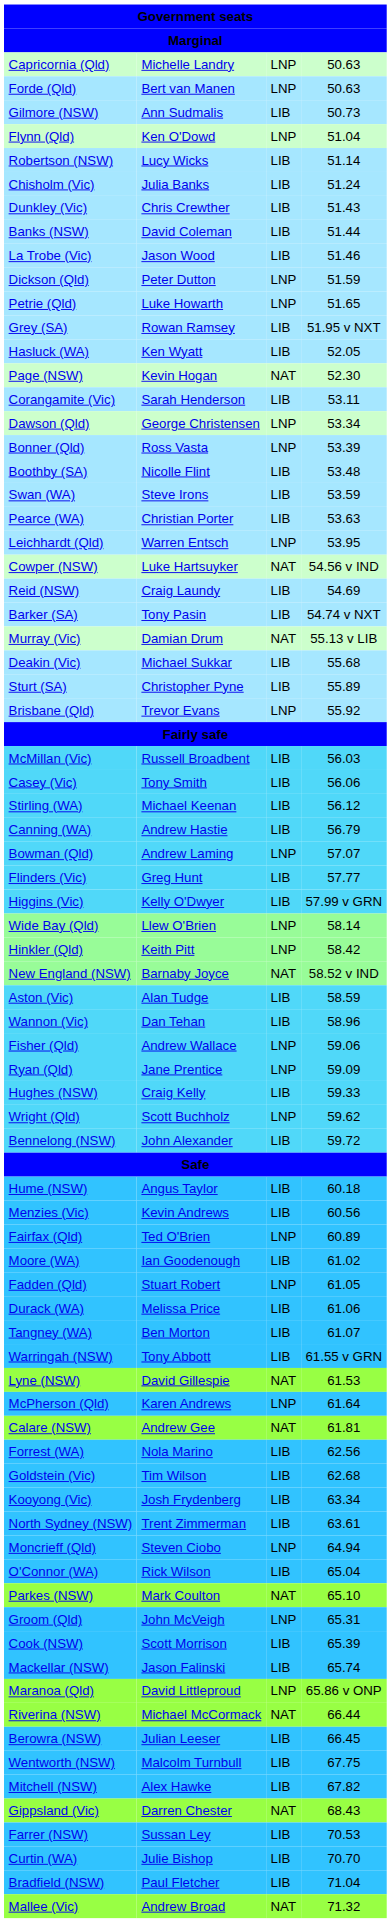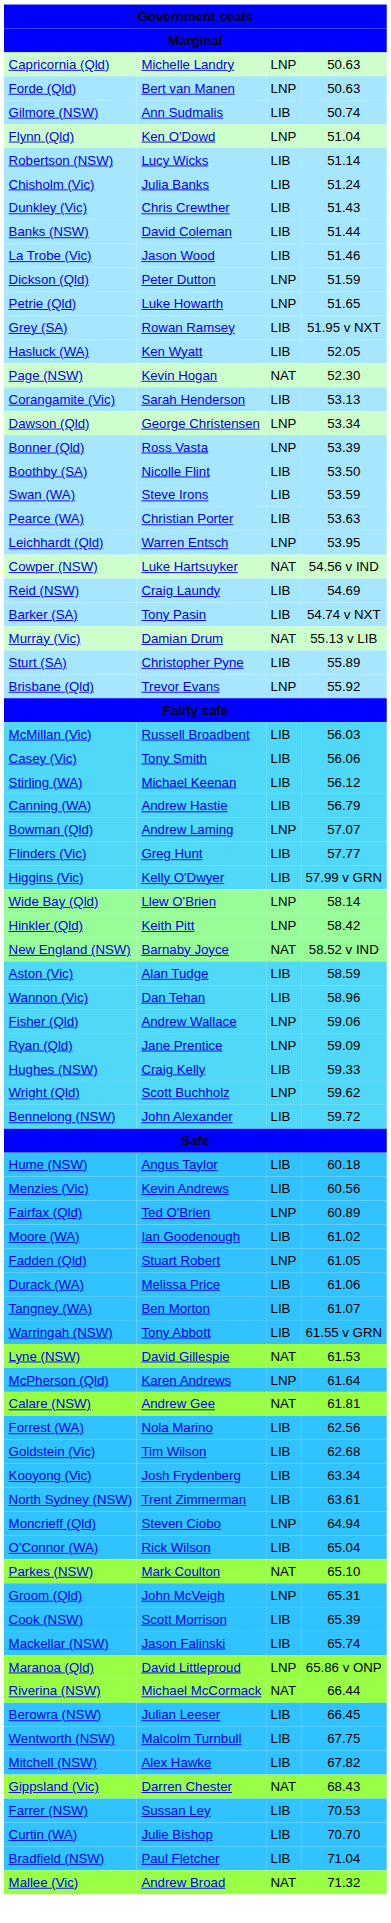(344, 112) 50.73 -> (344, 112) 50.74
(344, 399) 53.11 -> (344, 399) 53.13
(344, 471) 53.48 -> (344, 471) 53.50
- row: (45, 662)
